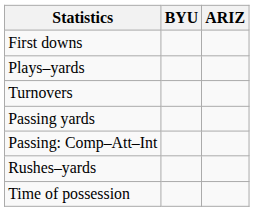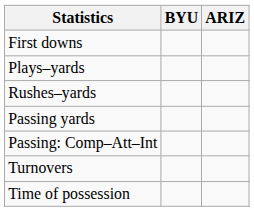rows swapped: (52, 168) <-> (40, 93)
